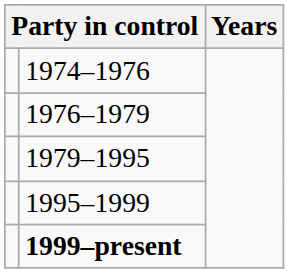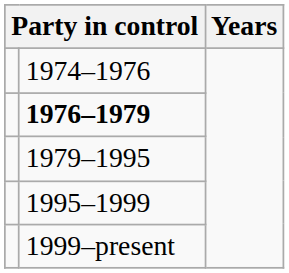(88, 114) normal -> (88, 114) bold
(103, 245) bold -> (100, 245) normal
